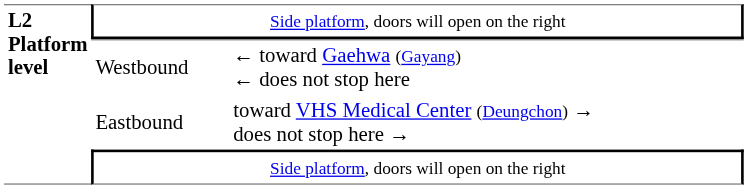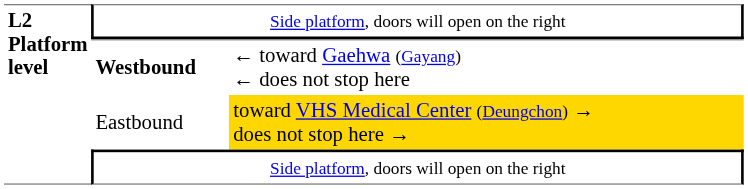(142, 67) normal -> (146, 67) bold
(414, 122) no background -> (414, 122) gold background
